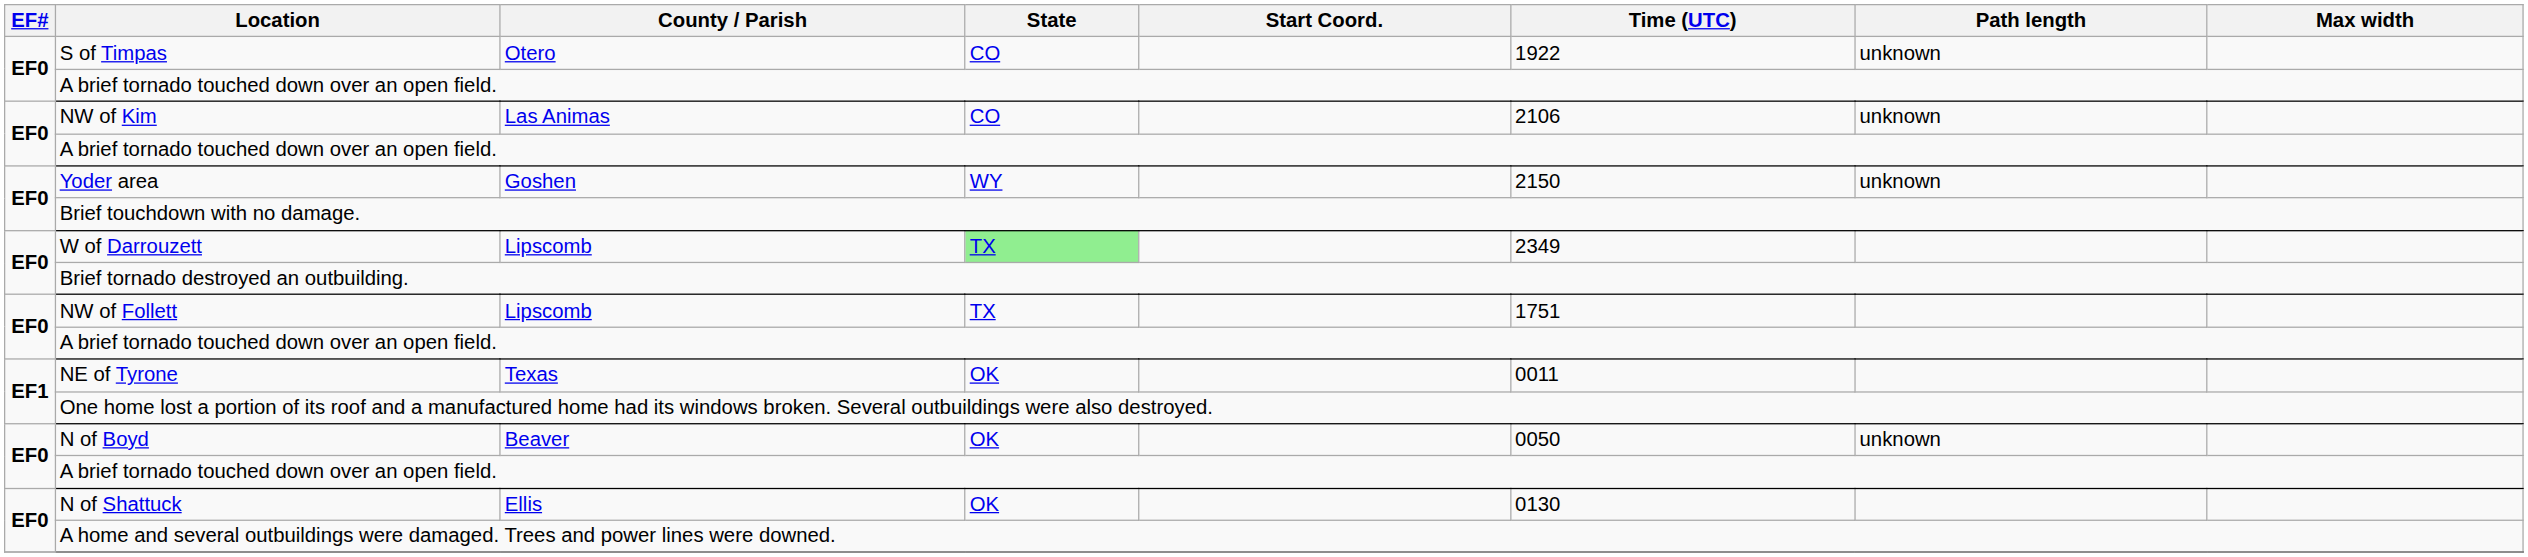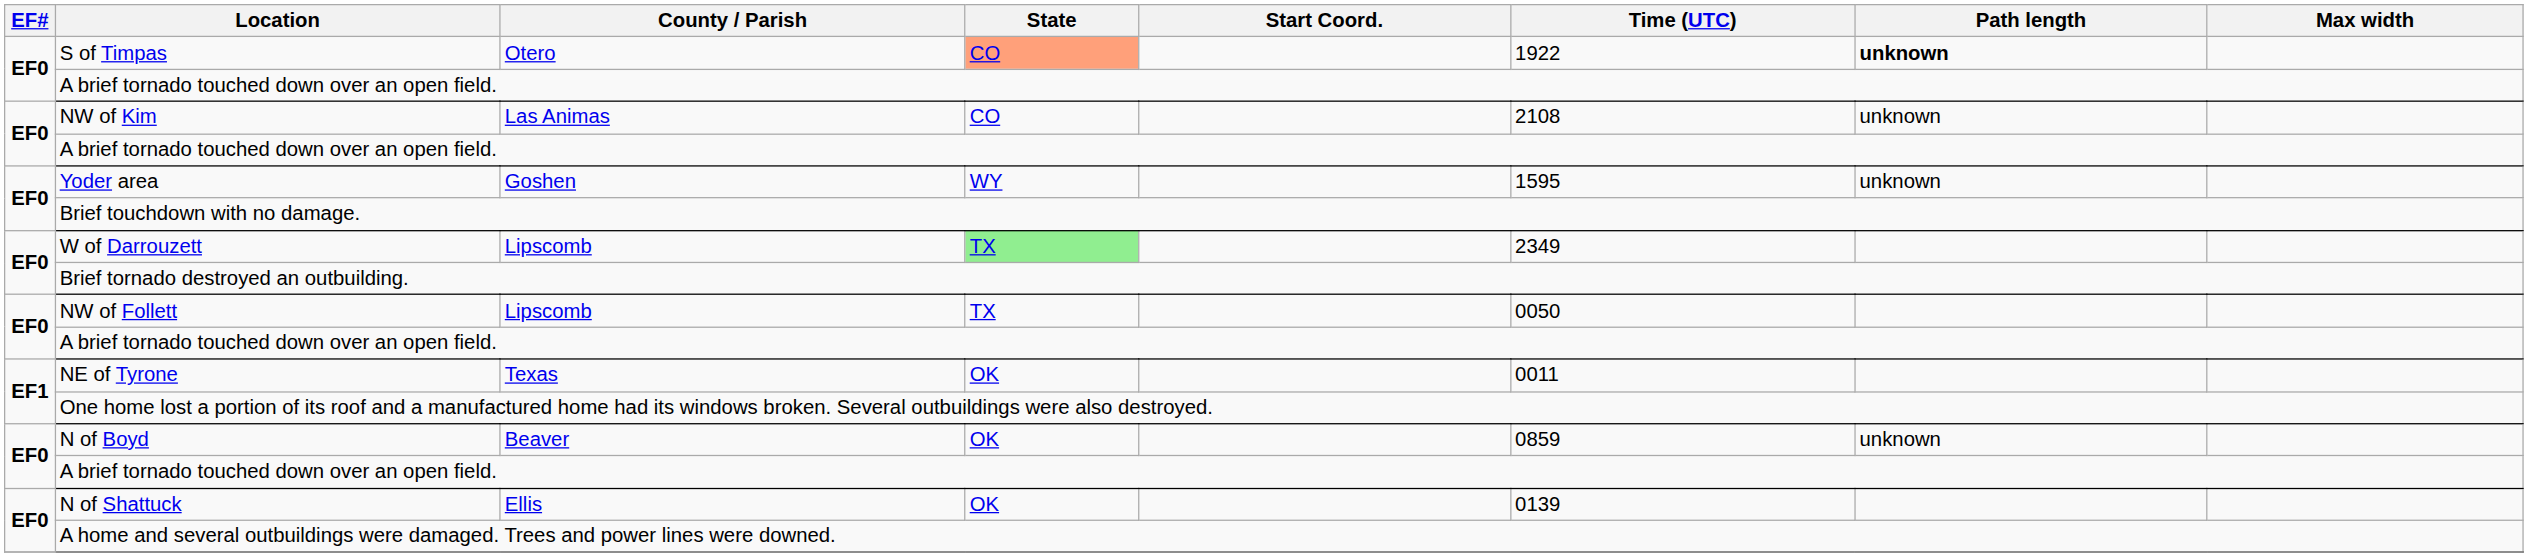(985, 52) no background -> (985, 52) lightsalmon background
(1900, 52) normal -> (1904, 52) bold
(1538, 117) 2106 -> (1538, 117) 2108
(1538, 181) 2150 -> (1538, 181) 1595
(1538, 310) 1751 -> (1538, 310) 0050
(1538, 439) 0050 -> (1538, 439) 0859
(1538, 504) 0130 -> (1538, 504) 0139
